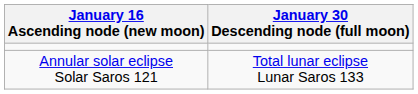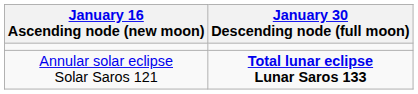(310, 69) normal -> (310, 69) bold
